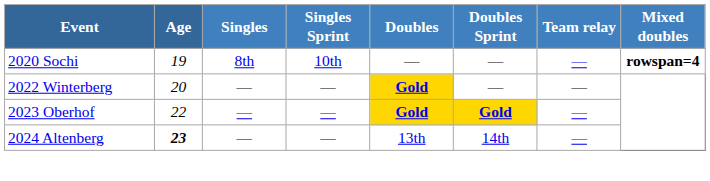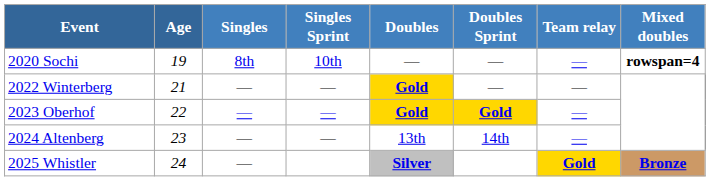(179, 86) 20 -> (179, 86) 21
(179, 138) bold -> (179, 138) normal
+ row: (52, 163)
